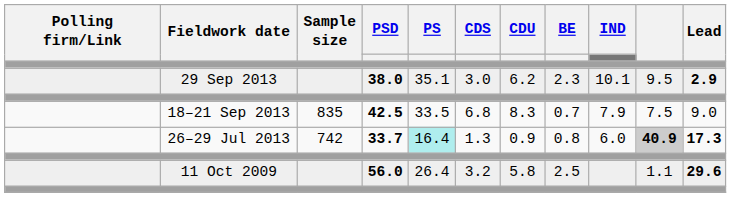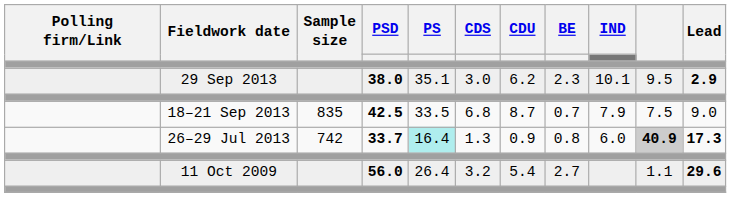(522, 114) 8.3 -> (522, 114) 8.7
(522, 173) 5.8 -> (522, 173) 5.4
(567, 173) 2.5 -> (567, 173) 2.7
